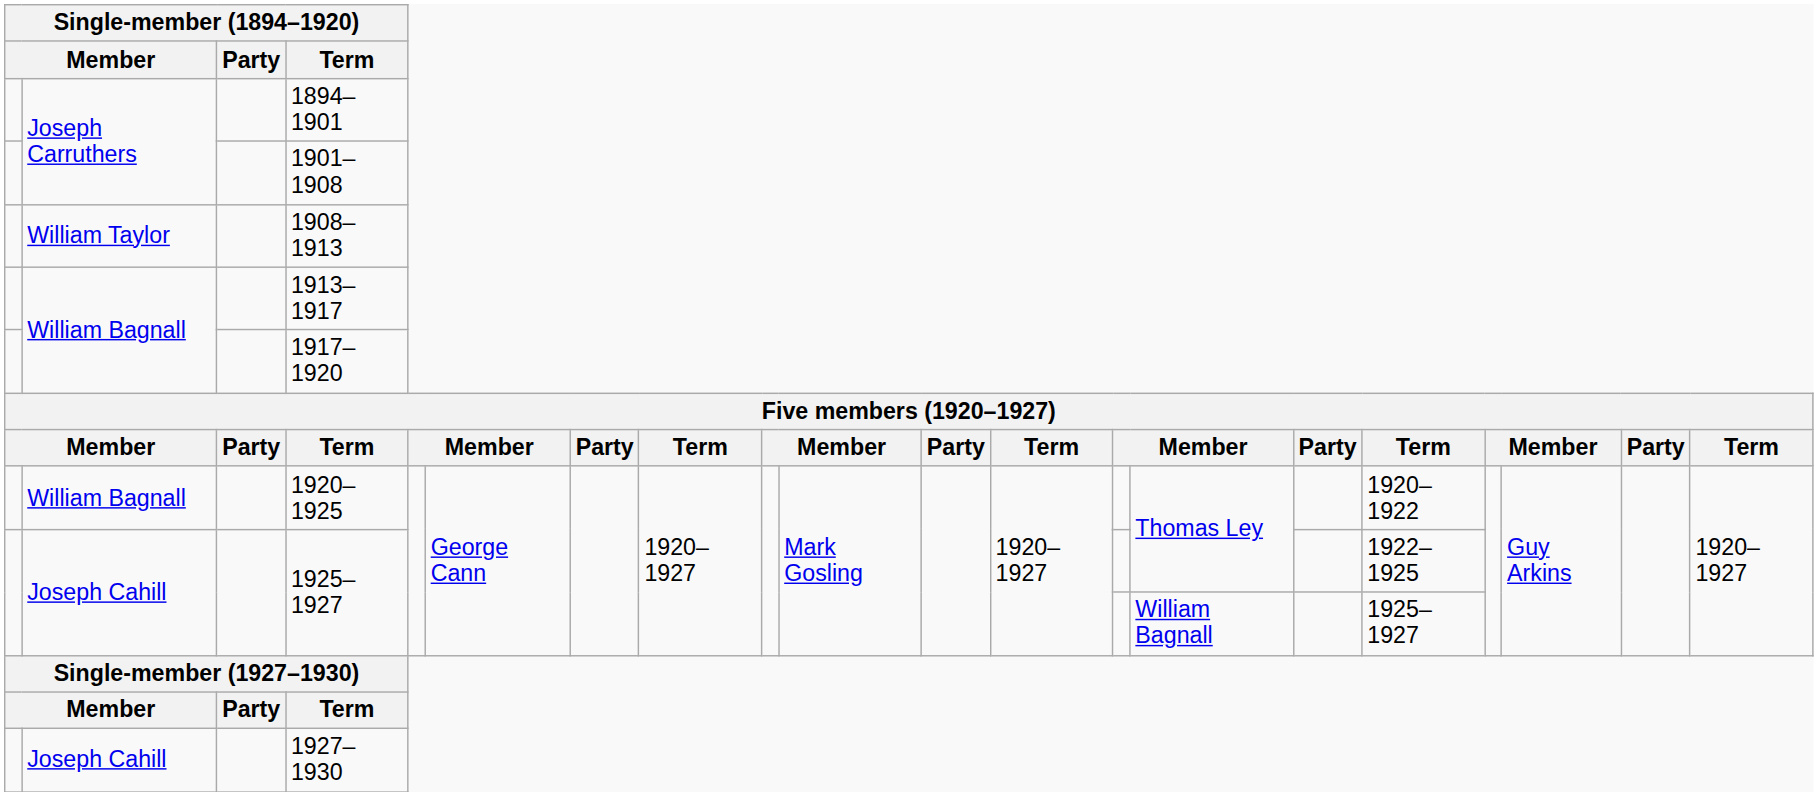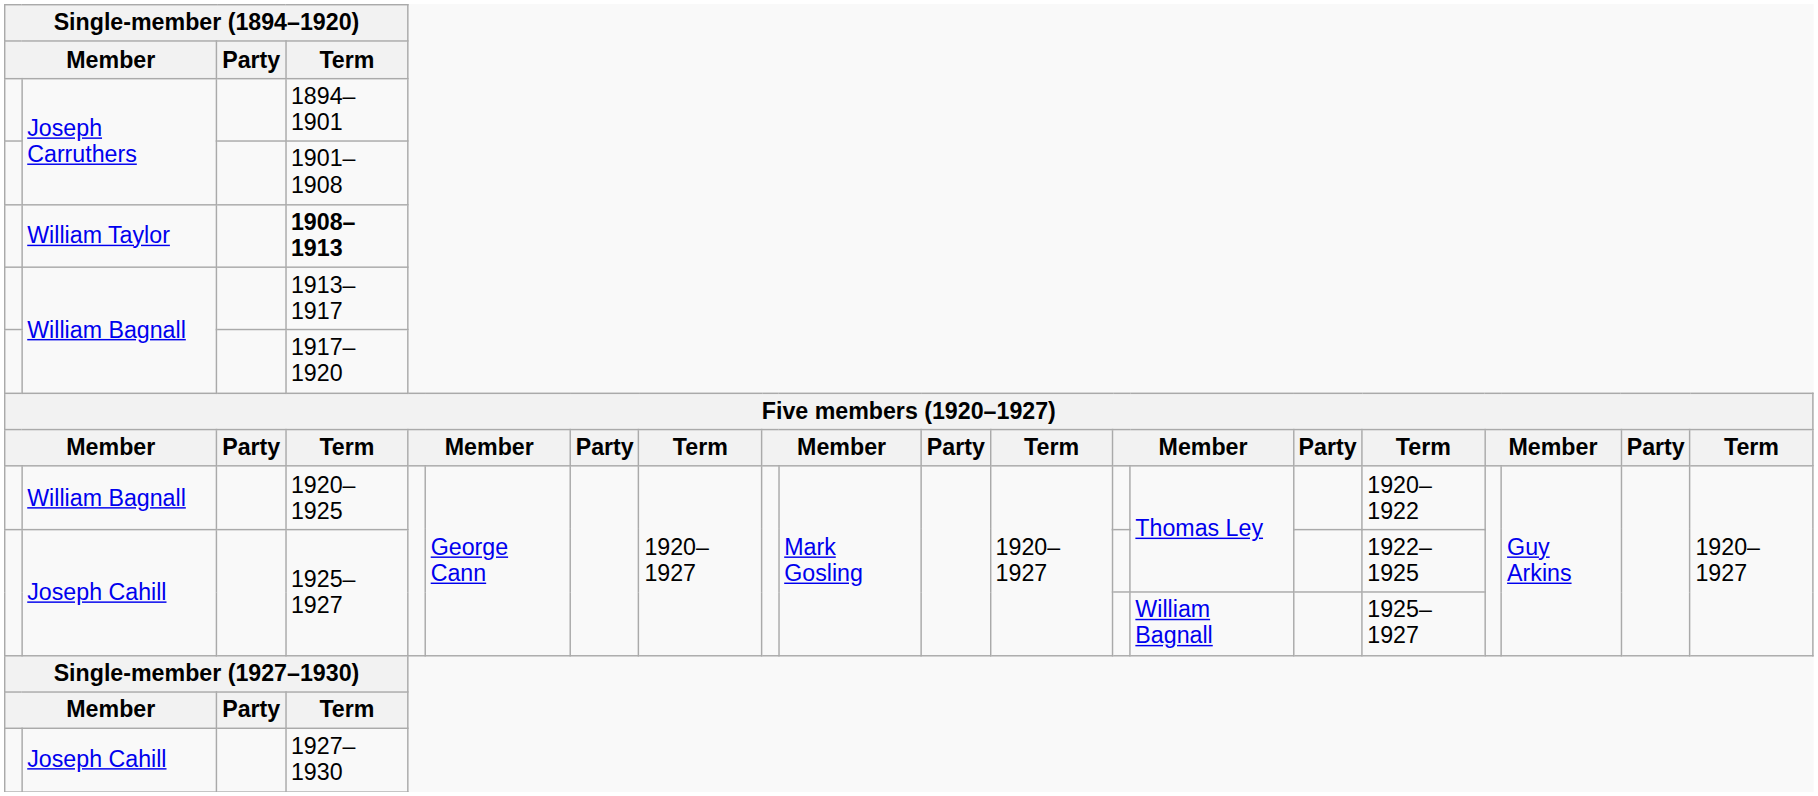(323, 235) normal -> (323, 235) bold
